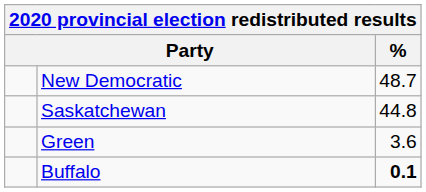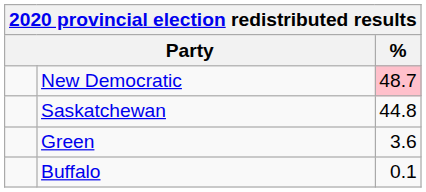(398, 80) no background -> (398, 80) pink background
(403, 171) bold -> (403, 171) normal
